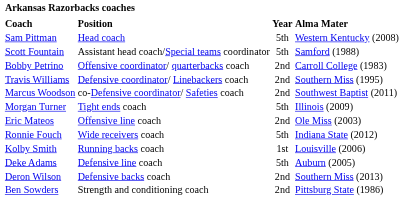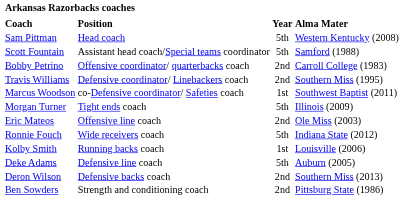(282, 93) 2nd -> (282, 93) 1st
